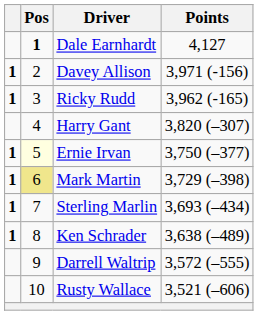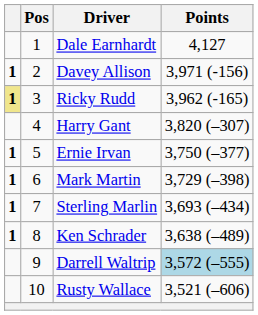(36, 45) bold -> (36, 45) normal
(12, 99) no background -> (12, 99) khaki background
(36, 153) lightyellow background -> (36, 153) no background
(36, 180) khaki background -> (36, 180) no background
(207, 261) no background -> (207, 261) lightblue background
